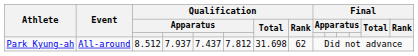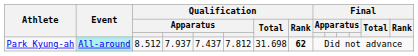(104, 44) no background -> (104, 44) paleturquoise background
(301, 44) normal -> (301, 44) bold
